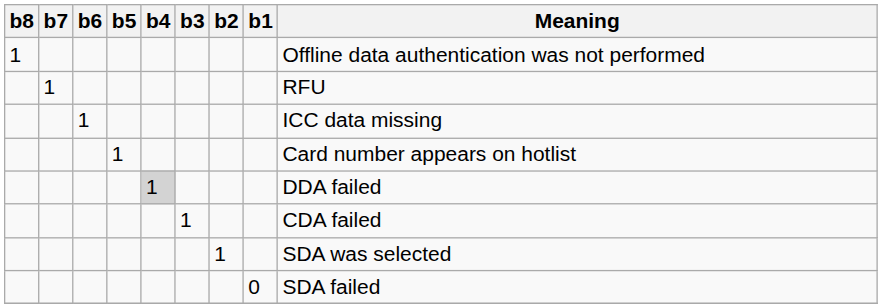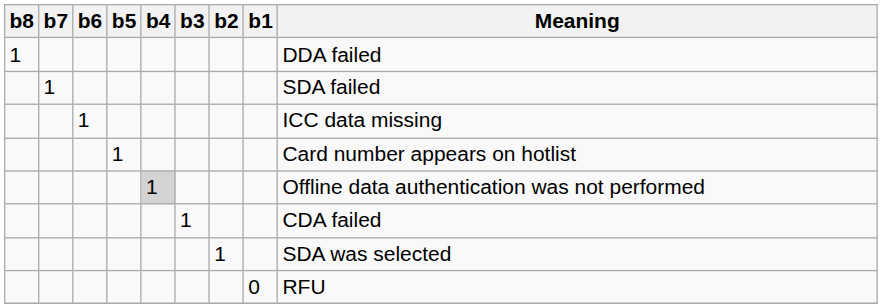(494, 54) Offline data authentication was not performed -> (332, 54) DDA failed
(304, 87) RFU -> (331, 87) SDA failed
(332, 187) DDA failed -> (494, 187) Offline data authentication was not performed
(331, 287) SDA failed -> (304, 287) RFU
